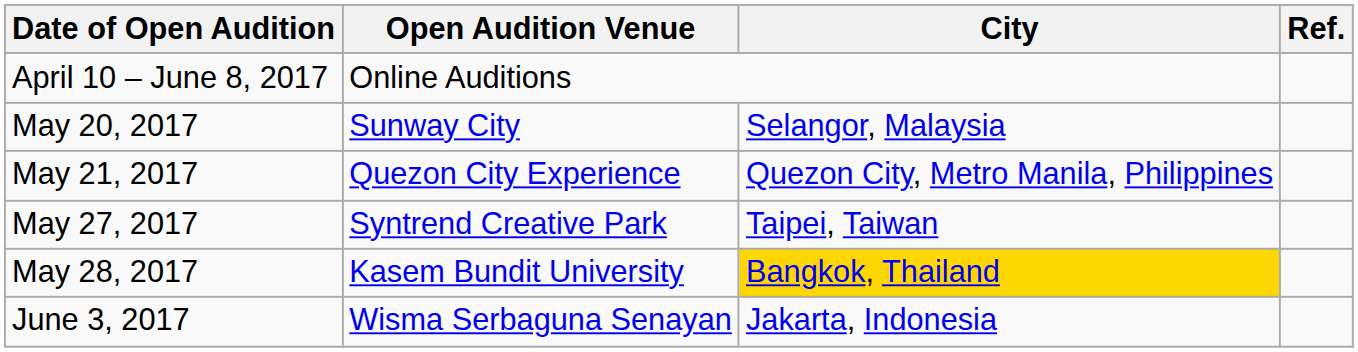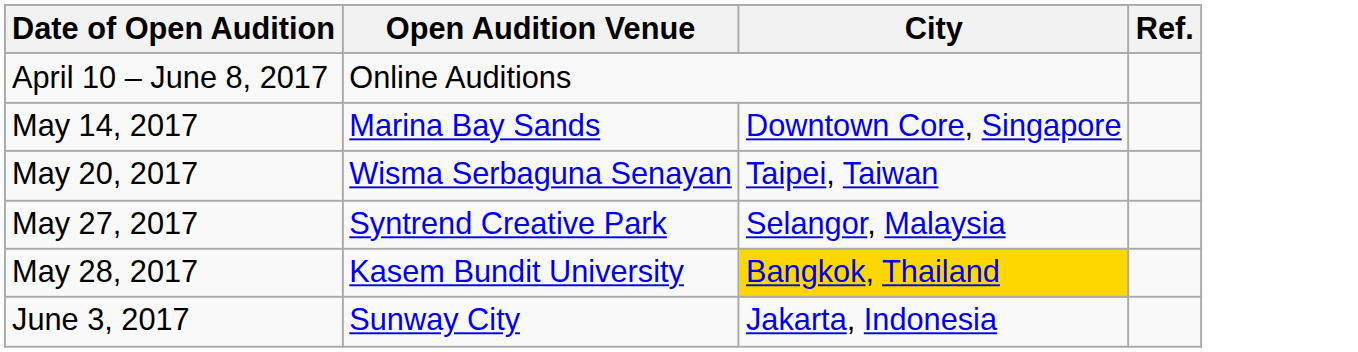+ row: (105, 126)
(435, 126) Sunway City -> (541, 175) Wisma Serbaguna Senayan
(876, 126) Selangor, Malaysia -> (842, 175) Taipei, Taiwan
- row: (105, 175)
(842, 223) Taipei, Taiwan -> (876, 223) Selangor, Malaysia
(541, 321) Wisma Serbaguna Senayan -> (435, 321) Sunway City
